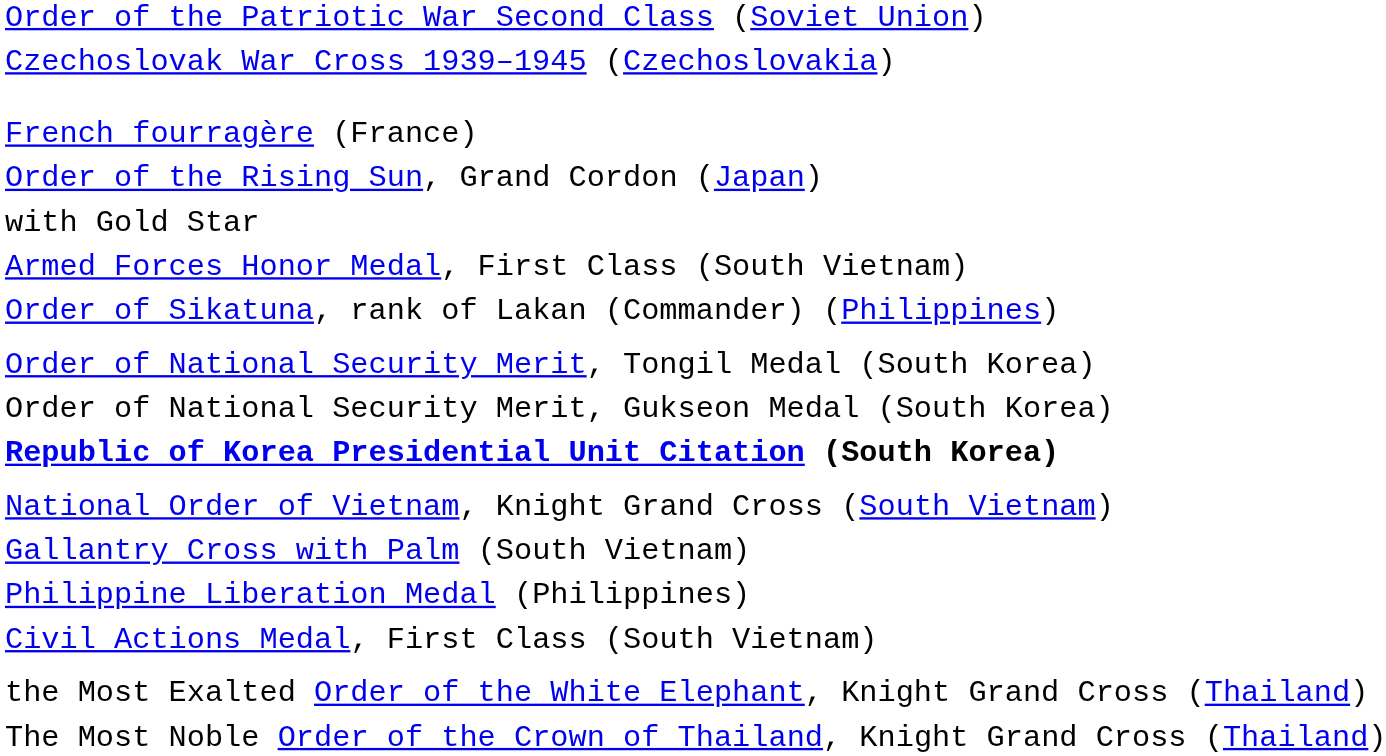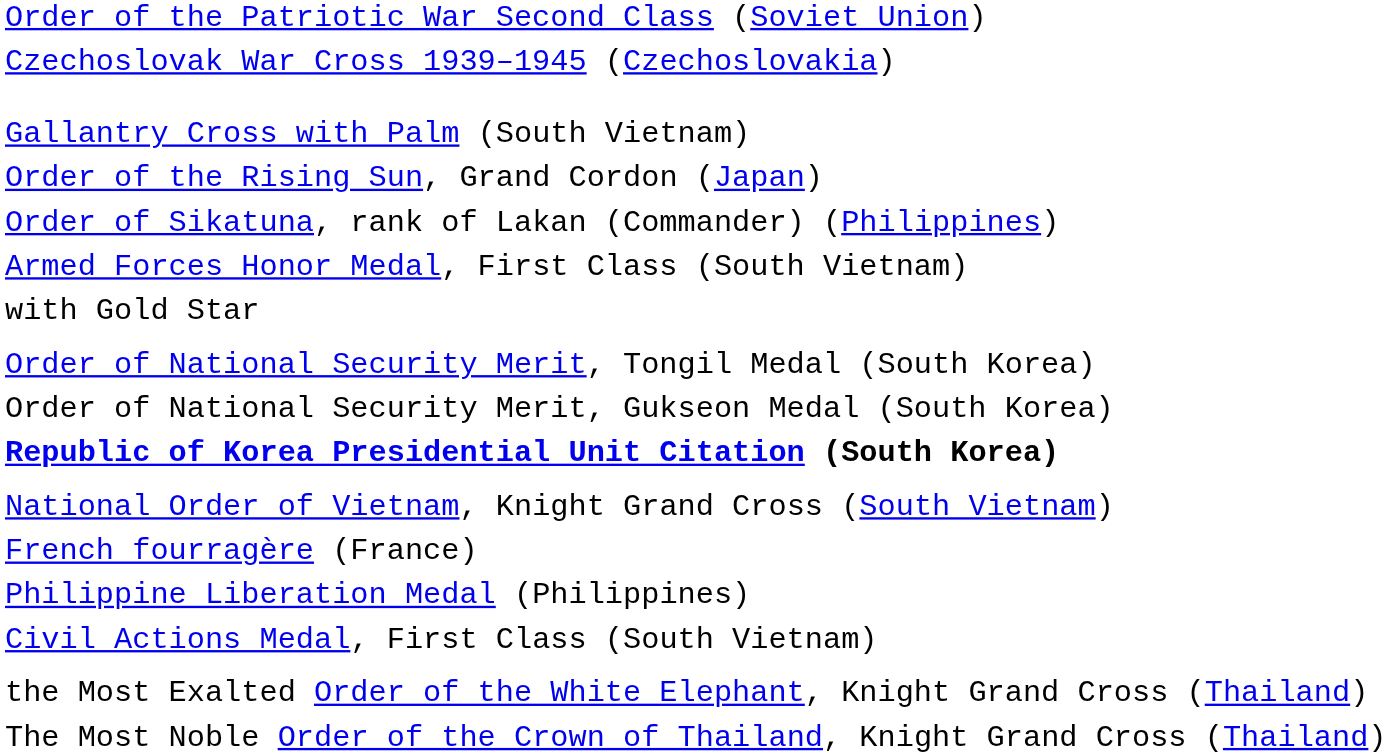(241, 134) French fourragère (France) -> (378, 134) Gallantry Cross with Palm (South Vietnam)
(132, 223) with Gold Star -> (532, 223) Order of Sikatuna, rank of Lakan (Commander) (Philippines)
(532, 311) Order of Sikatuna, rank of Lakan (Commander) (Philippines) -> (132, 311) with Gold Star
(378, 551) Gallantry Cross with Palm (South Vietnam) -> (241, 551) French fourragère (France)
